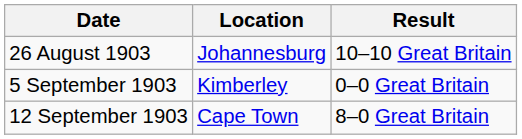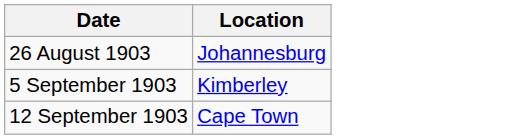- column: (423, 20)
